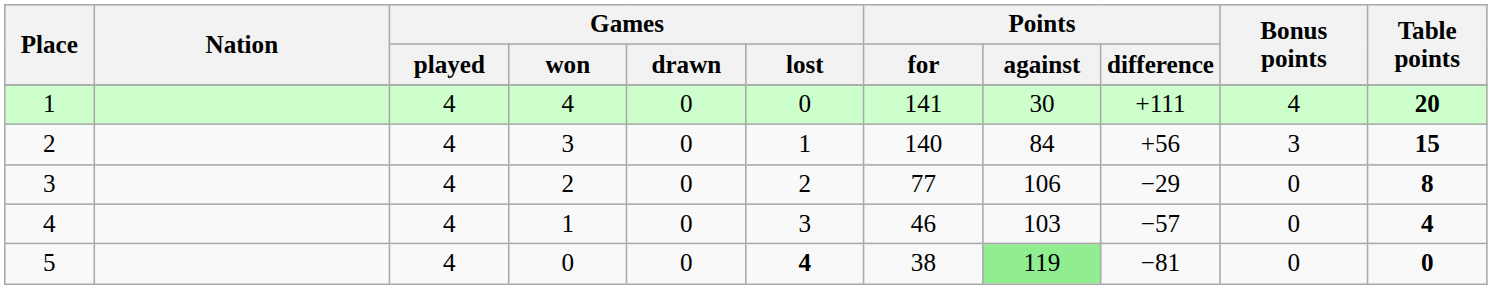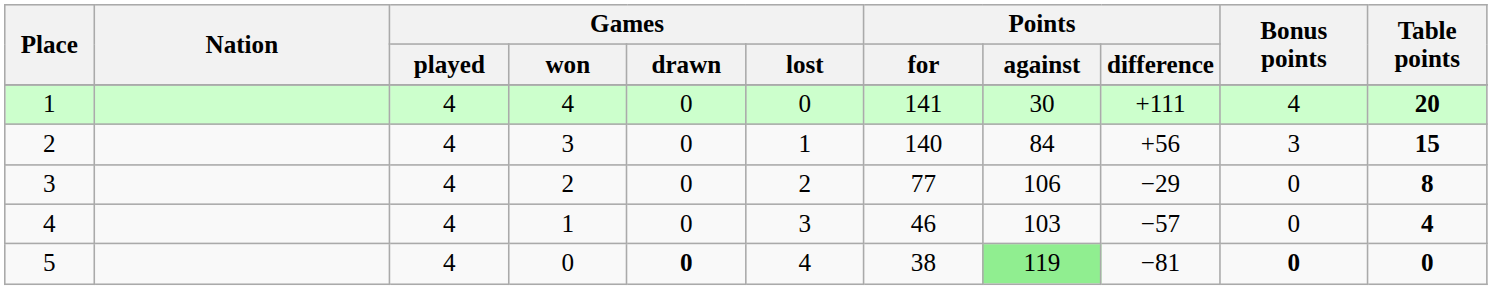(686, 263) normal -> (686, 263) bold
(805, 263) bold -> (805, 263) normal
(1294, 263) normal -> (1294, 263) bold
